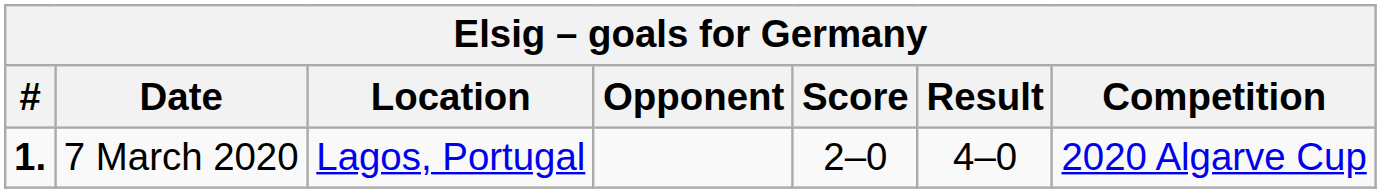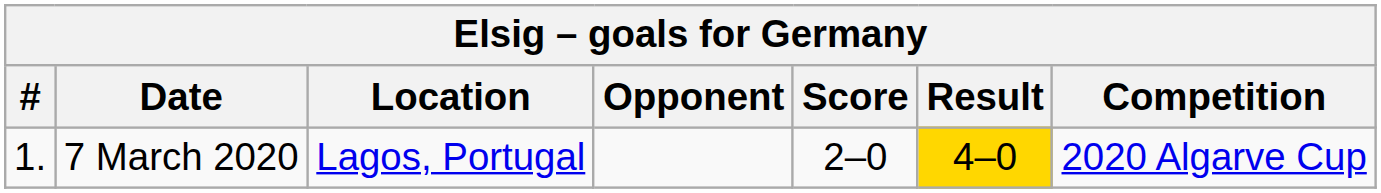(30, 156) bold -> (30, 156) normal
(985, 156) no background -> (985, 156) gold background
